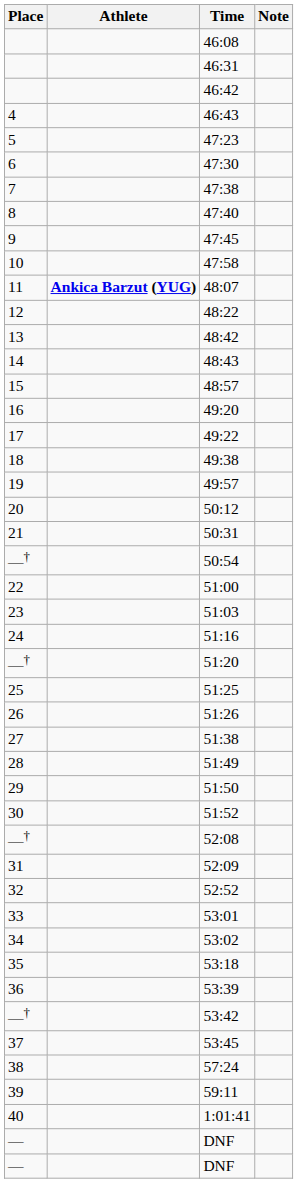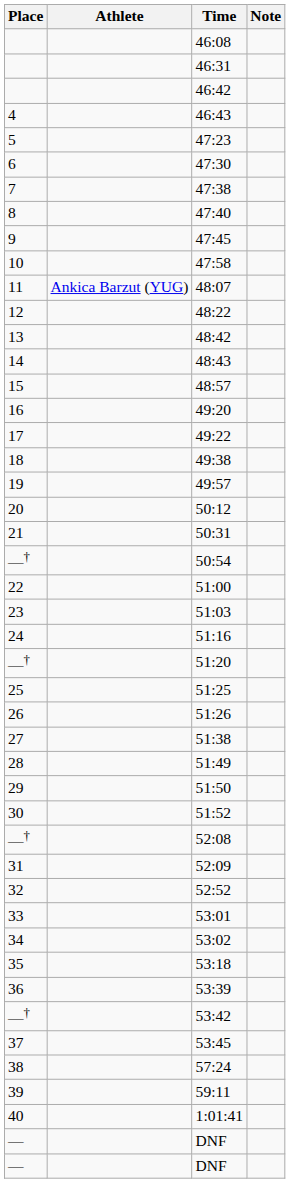(123, 287) bold -> (120, 287) normal
